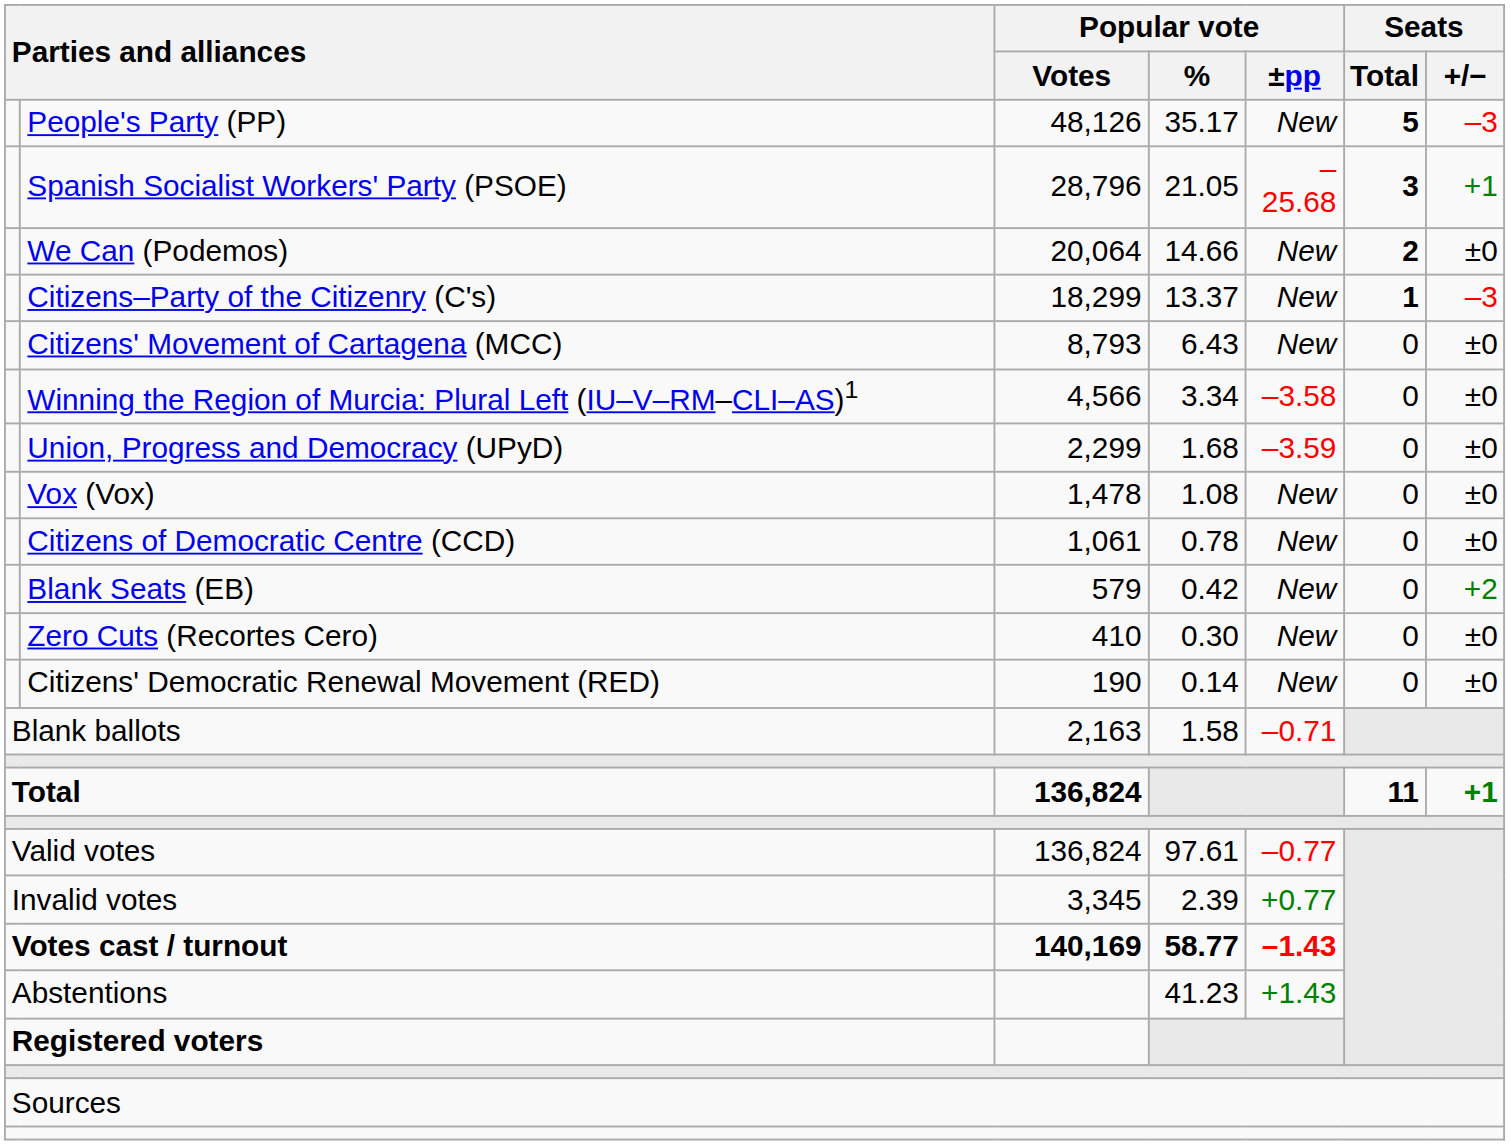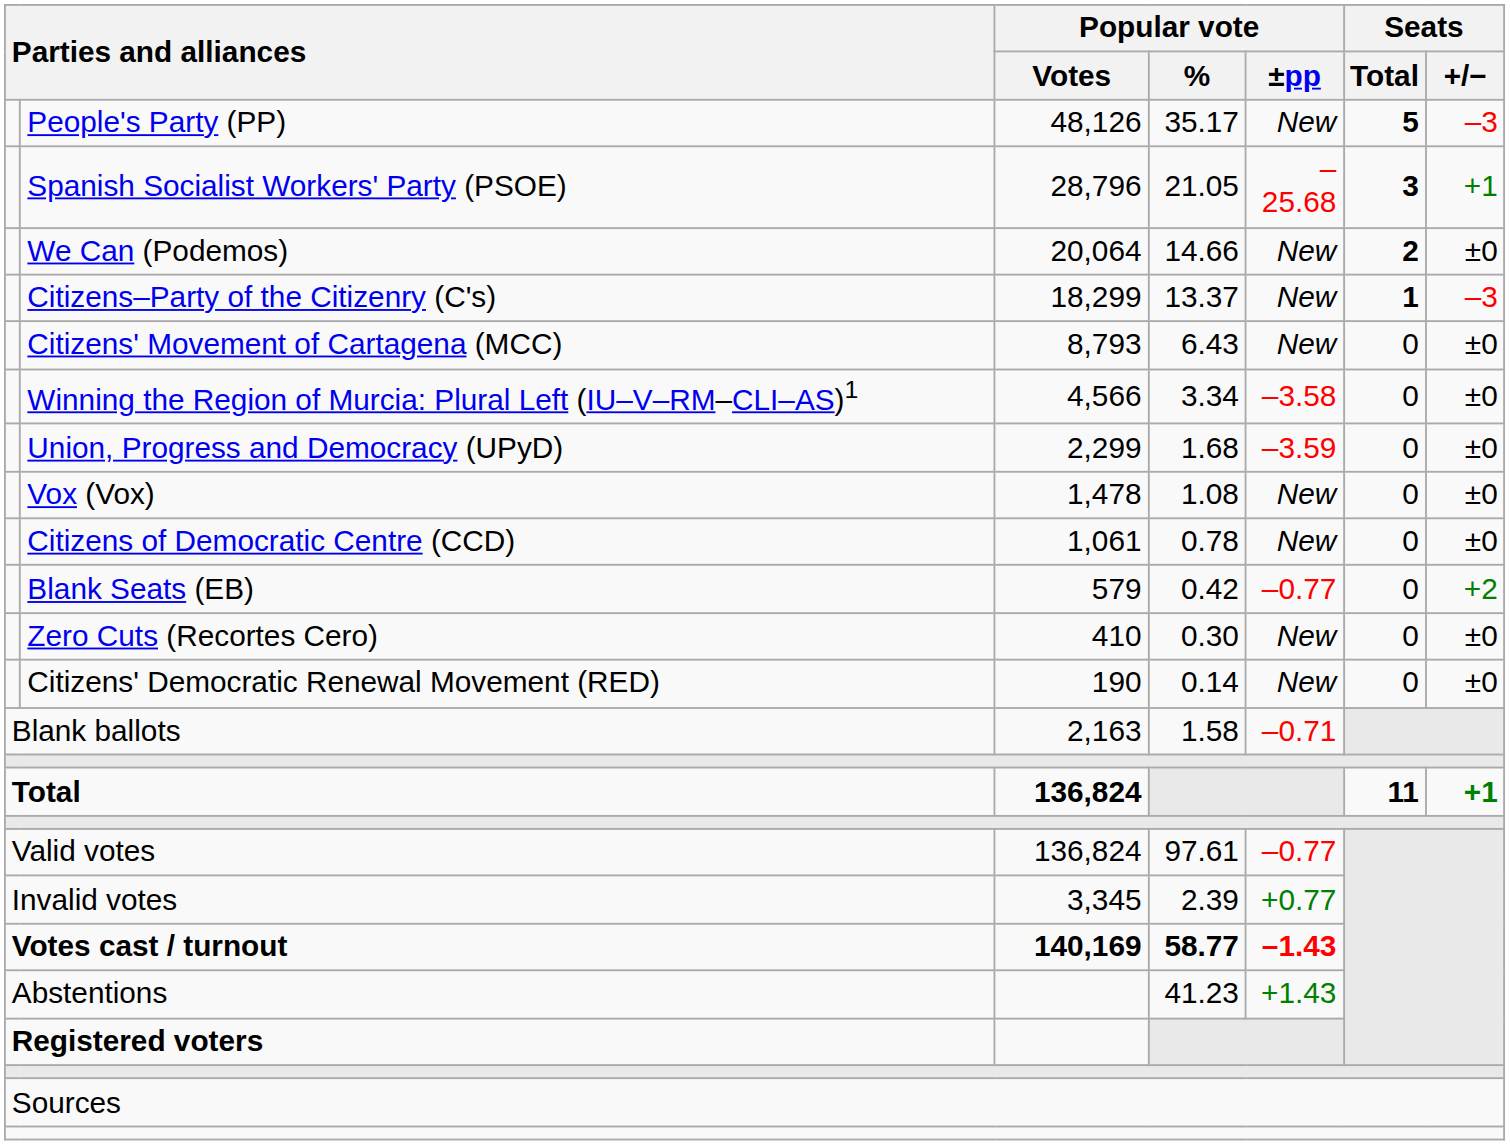(1307, 588) New -> (1299, 588) –0.77
